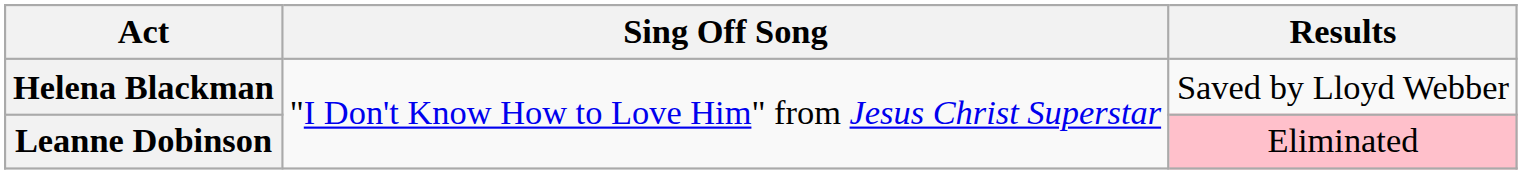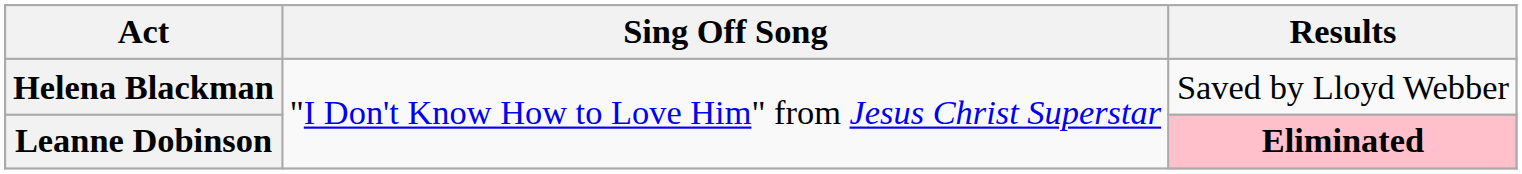(1343, 140) normal -> (1343, 140) bold
